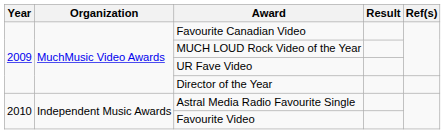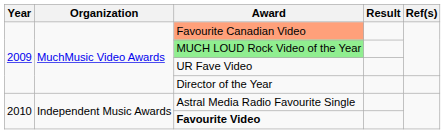(241, 31) no background -> (241, 31) lightsalmon background
(269, 48) no background -> (269, 48) lightgreen background
(216, 119) normal -> (218, 119) bold
